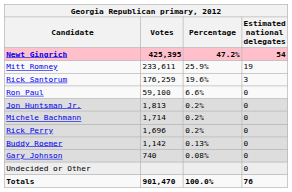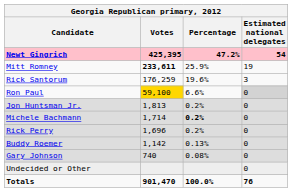(159, 67) normal -> (159, 67) bold
(157, 92) no background -> (157, 92) gold background
(246, 92) no background -> (246, 92) lightgrey background
(195, 118) normal -> (195, 118) bold
